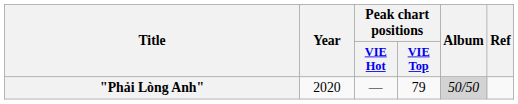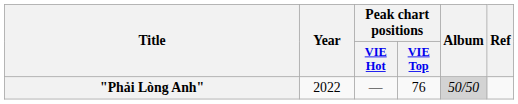(327, 87) 2020 -> (327, 87) 2022
(419, 87) 79 -> (419, 87) 76
